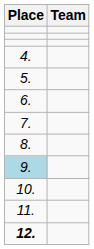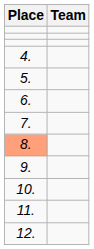(26, 145) no background -> (26, 145) lightsalmon background
(26, 167) lightblue background -> (26, 167) no background
(26, 233) bold -> (26, 233) normal
